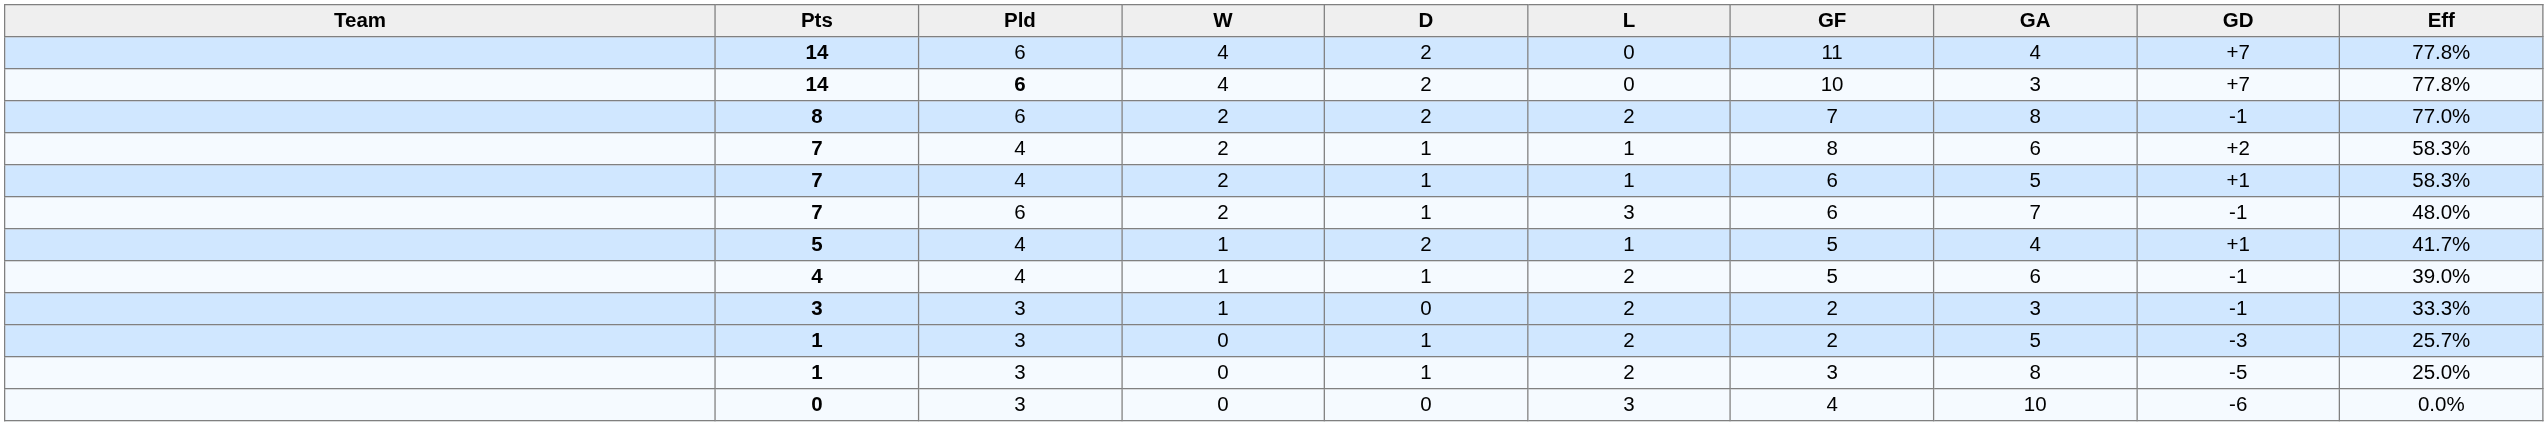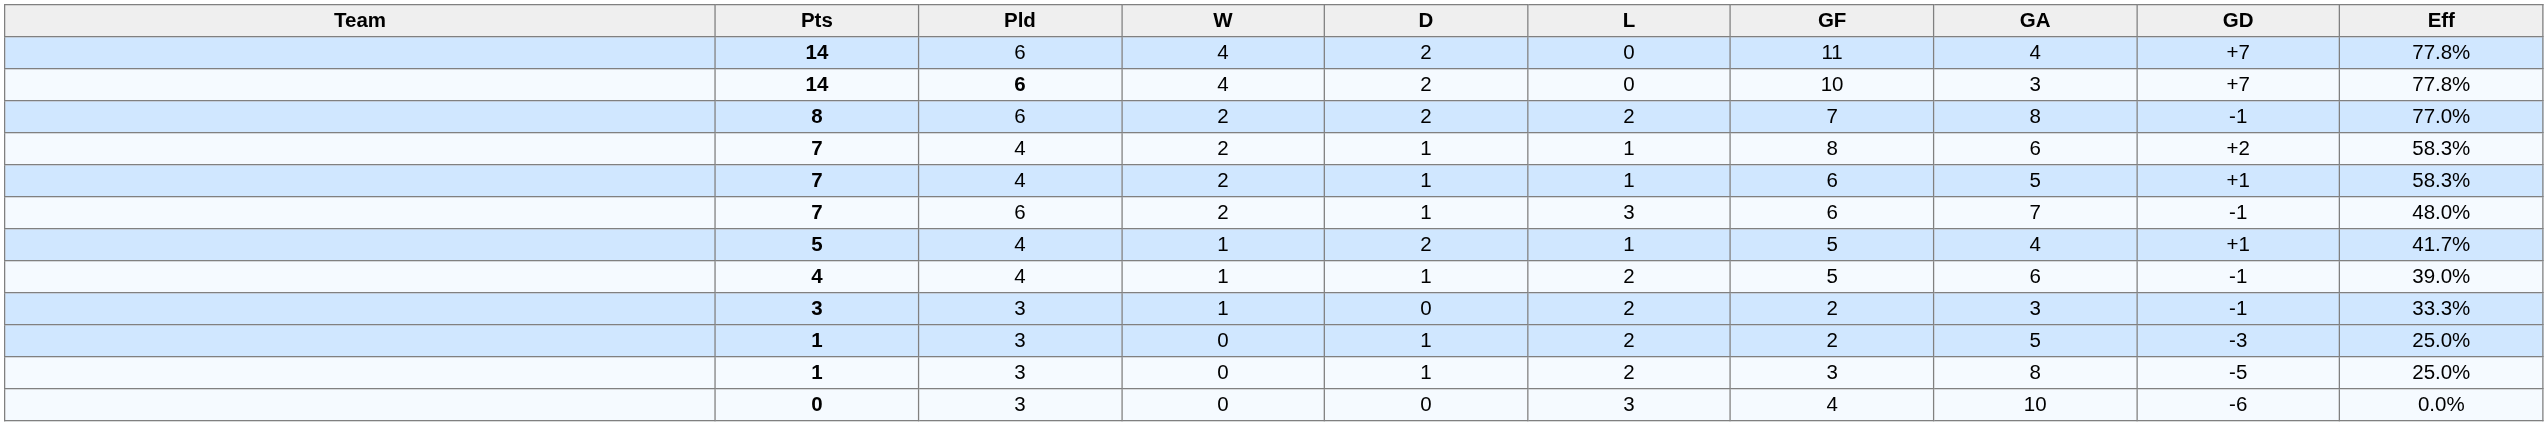(2441, 340) 25.7% -> (2441, 340) 25.0%
